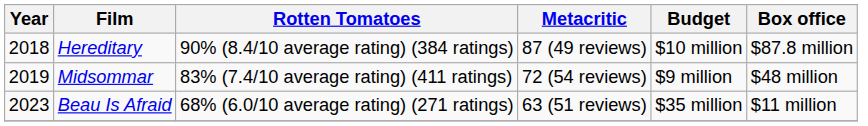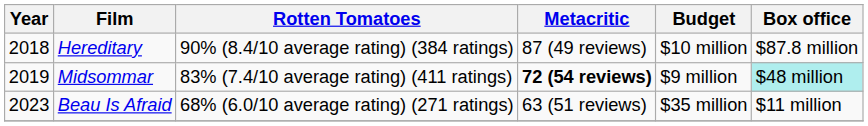(584, 76) normal -> (587, 76) bold
(794, 76) no background -> (799, 76) paleturquoise background
